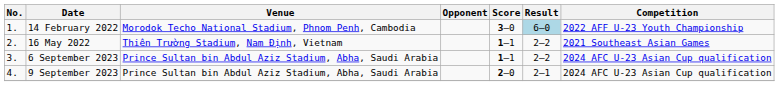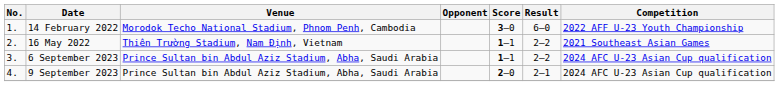(542, 27) lightblue background -> (542, 27) no background
